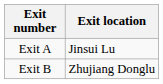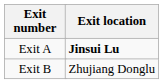(92, 48) normal -> (94, 48) bold
